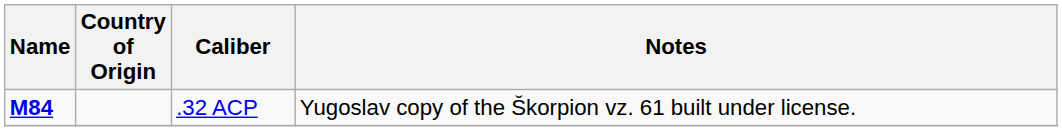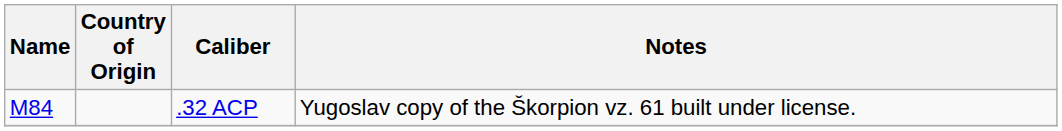(31, 107) bold -> (31, 107) normal
